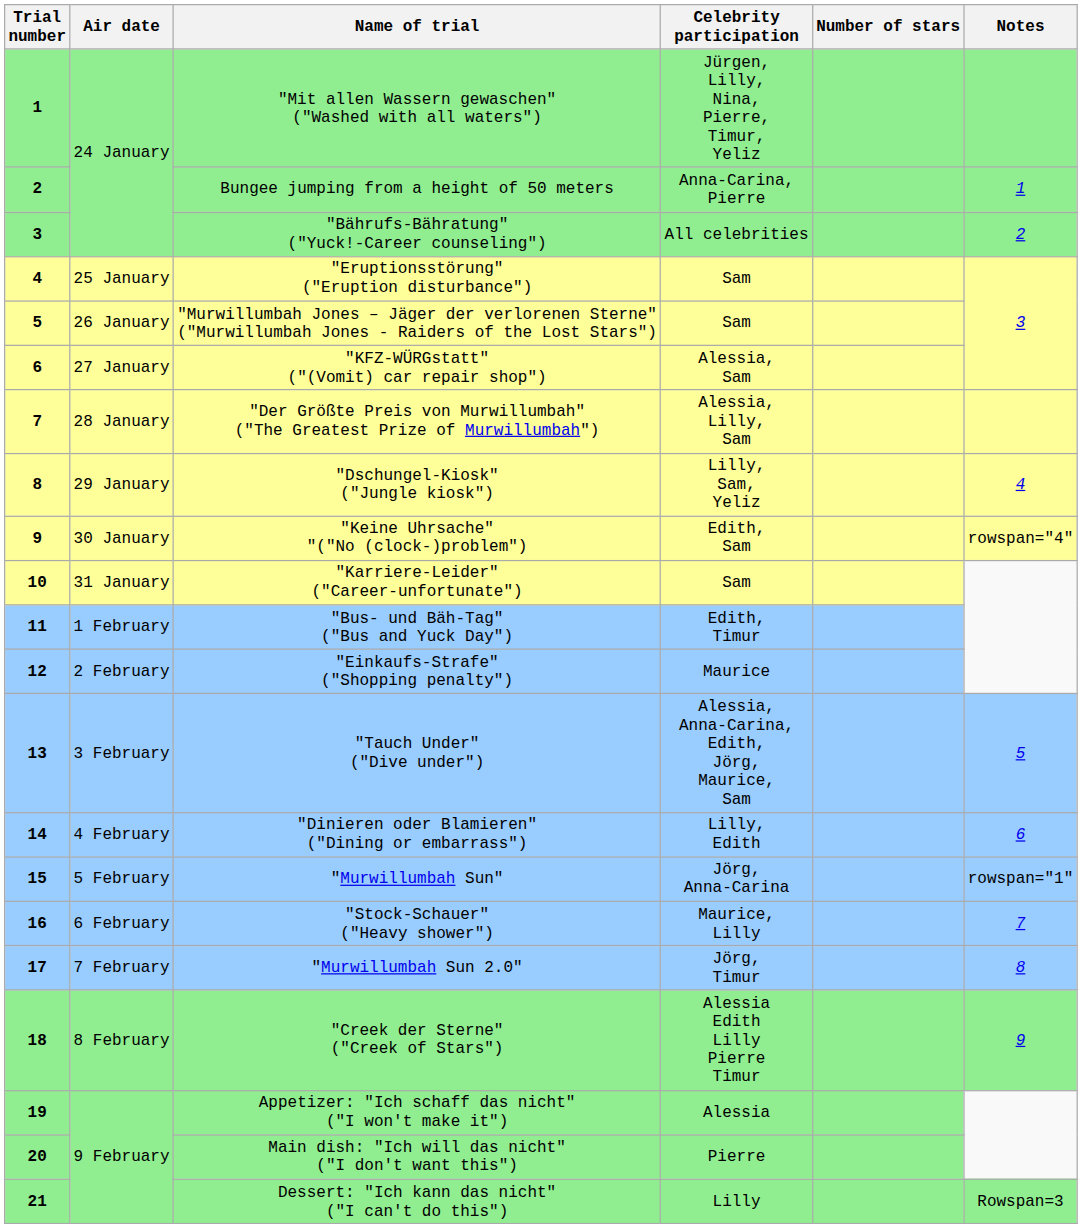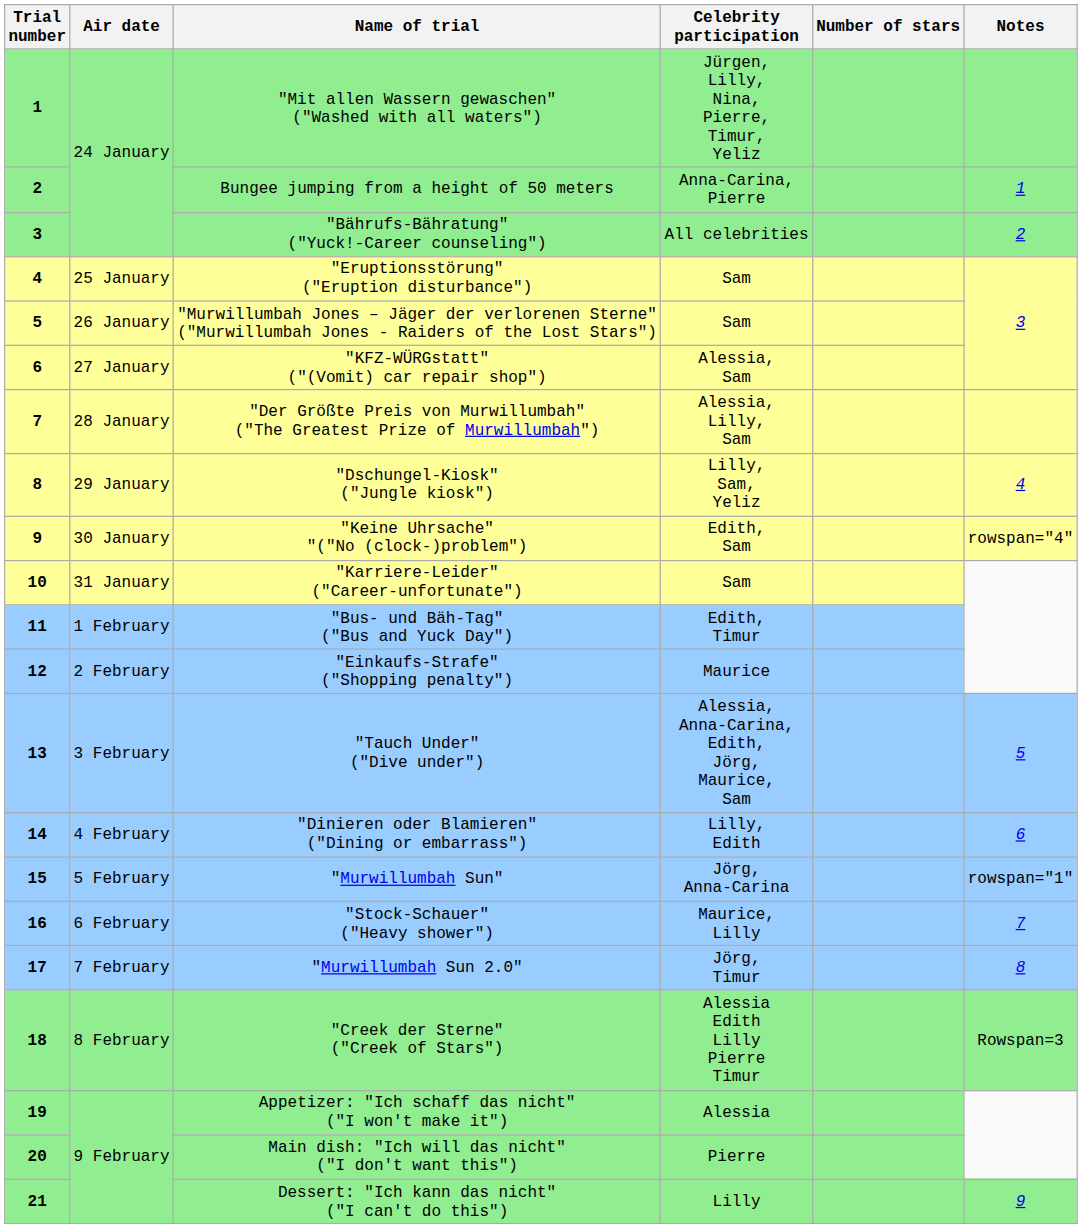(1020, 1040) 9 -> (1020, 1040) Rowspan=3
(1020, 1201) Rowspan=3 -> (1020, 1201) 9
